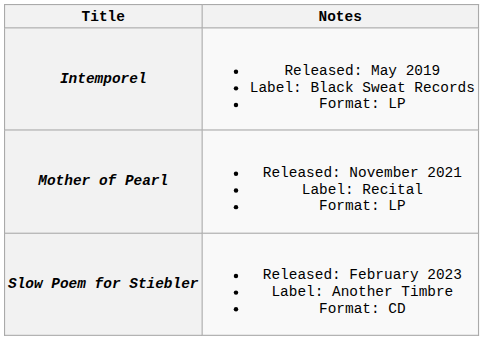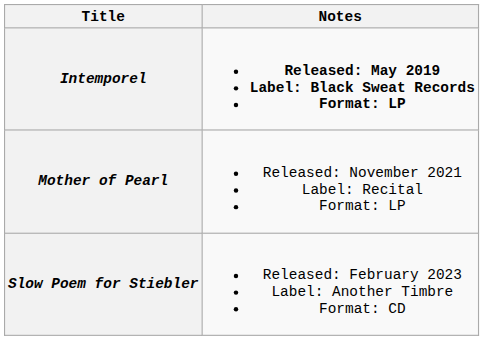(340, 88) normal -> (340, 88) bold
